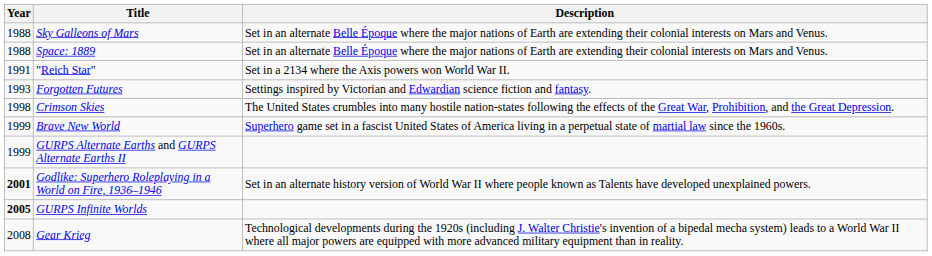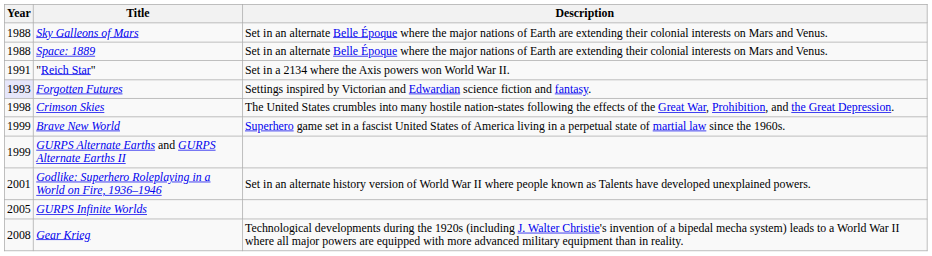(19, 88) no background -> (19, 88) lavender background
(19, 184) bold -> (19, 184) normal
(19, 209) bold -> (19, 209) normal
